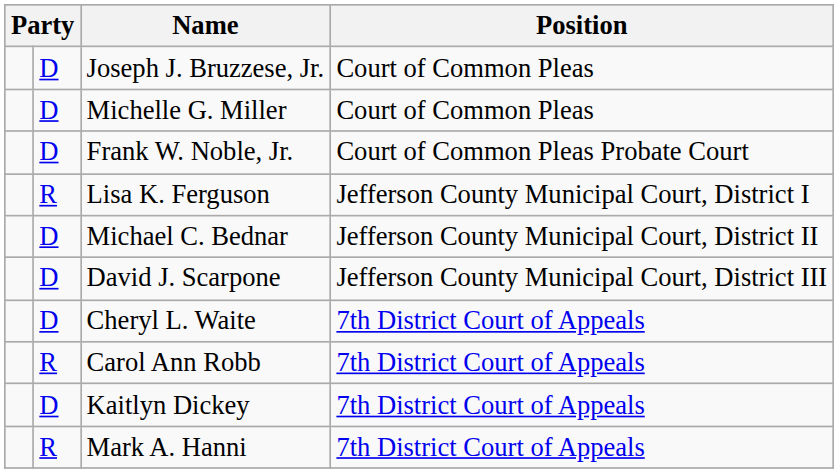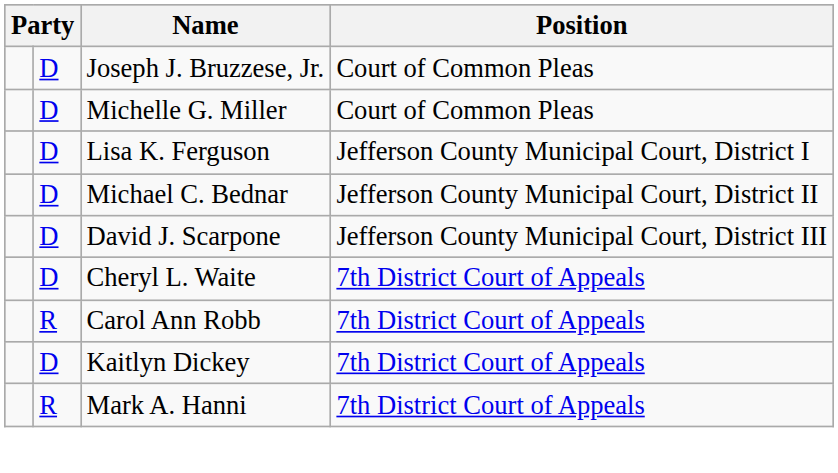- row: (190, 151)
(48, 194) R -> (49, 151) D
